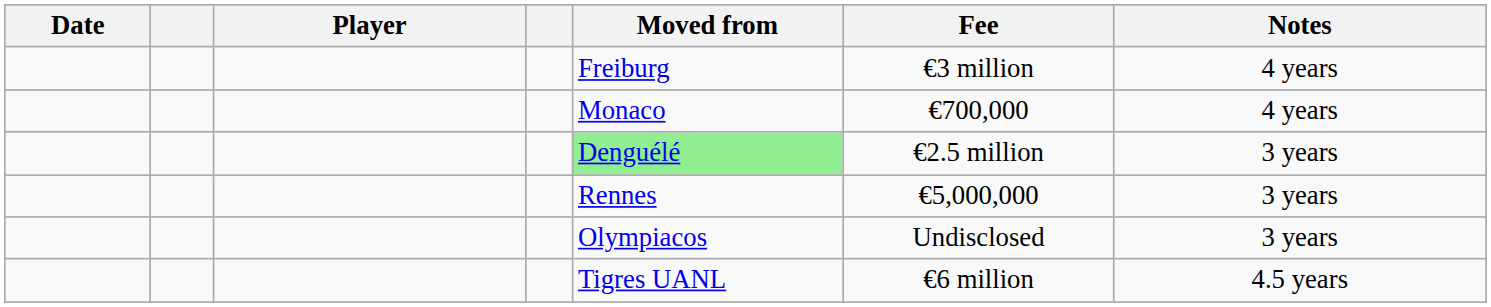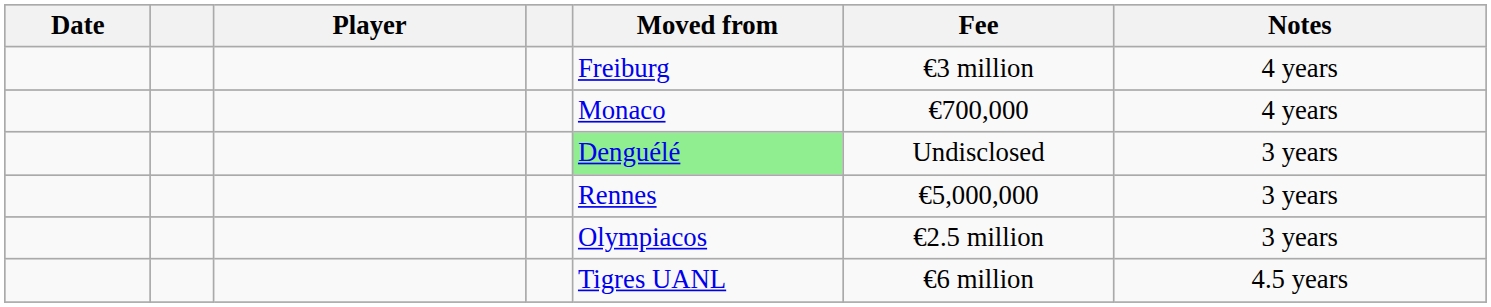(979, 152) €2.5 million -> (979, 152) Undisclosed
(979, 237) Undisclosed -> (979, 237) €2.5 million
